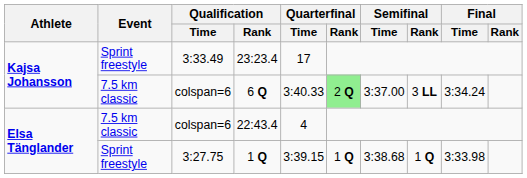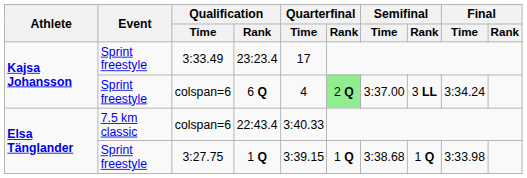(119, 92) 7.5 km classic -> (124, 92) Sprint freestyle
(304, 92) 3:40.33 -> (304, 92) 4
(304, 125) 4 -> (304, 125) 3:40.33
